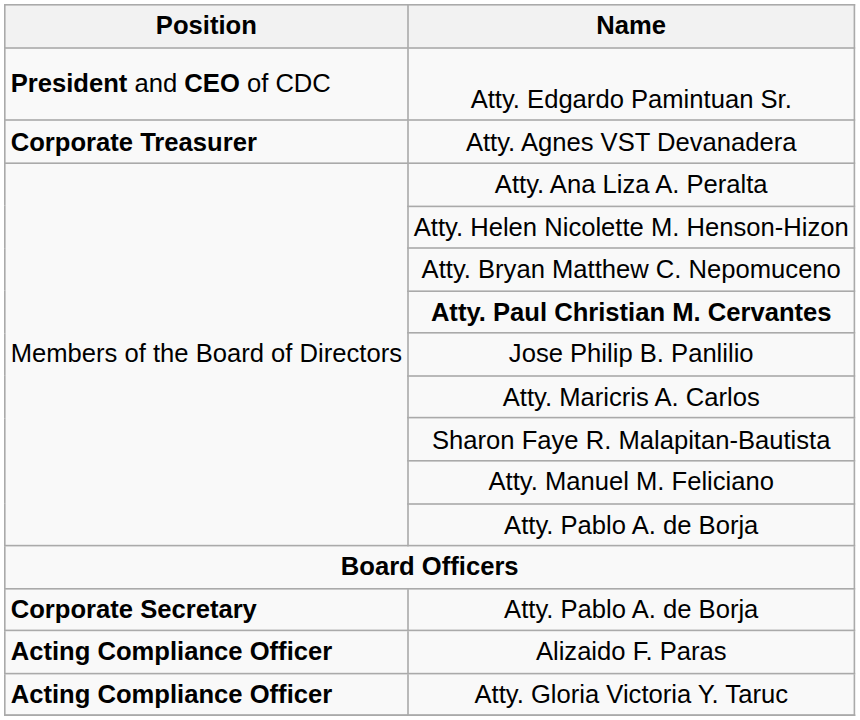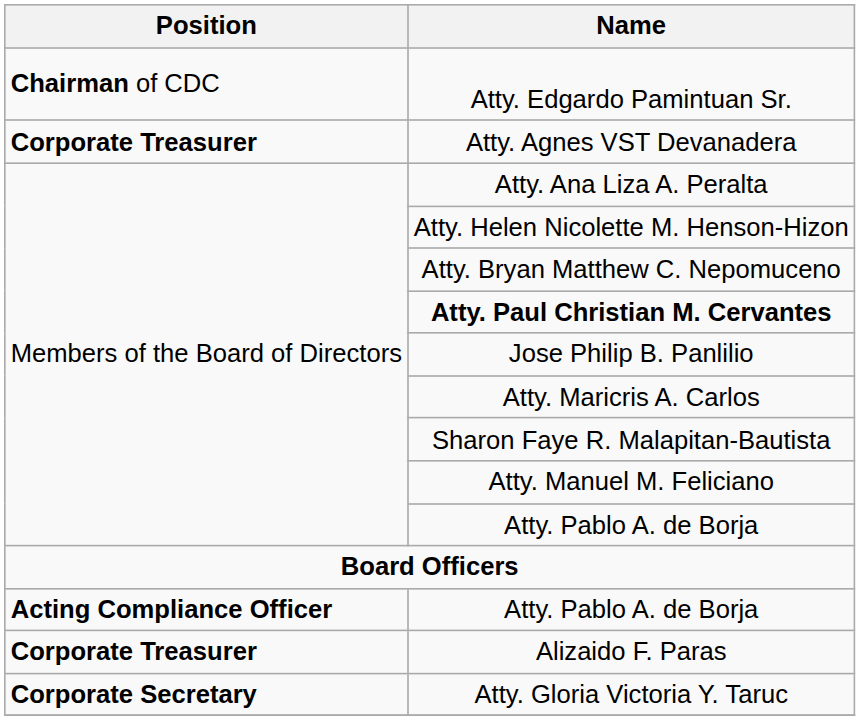(171, 84) President and CEO of CDC -> (115, 84) Chairman of CDC
(134, 609) Corporate Secretary -> (171, 609) Acting Compliance Officer
(171, 652) Acting Compliance Officer -> (134, 652) Corporate Treasurer
(171, 695) Acting Compliance Officer -> (134, 695) Corporate Secretary
